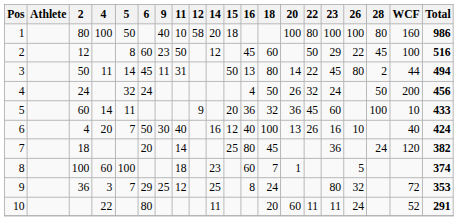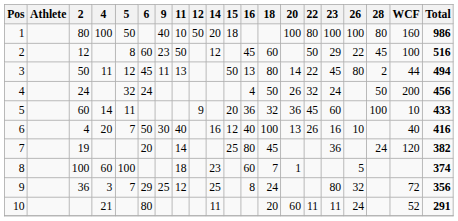(198, 33) 58 -> (198, 33) 50
(129, 72) 14 -> (129, 72) 12
(181, 72) 31 -> (181, 72) 13
(442, 129) 424 -> (442, 129) 416
(83, 149) 18 -> (83, 149) 19
(442, 187) 353 -> (442, 187) 356
(106, 206) 22 -> (106, 206) 21
